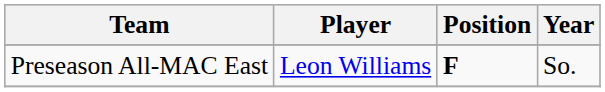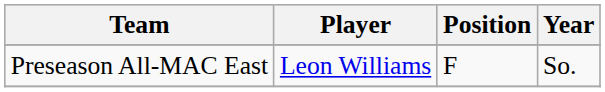(451, 65) bold -> (450, 65) normal
